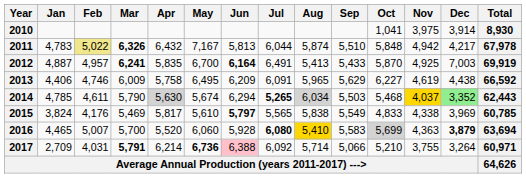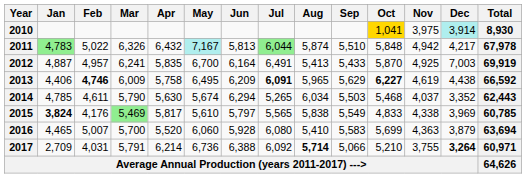(389, 30) no background -> (389, 30) gold background
(462, 30) no background -> (462, 30) paleturquoise background
(59, 47) no background -> (59, 47) lightgreen background
(95, 47) khaki background -> (95, 47) no background
(132, 47) bold -> (132, 47) normal
(205, 47) no background -> (205, 47) paleturquoise background
(279, 47) no background -> (279, 47) lightgreen background
(132, 64) bold -> (132, 64) normal
(242, 64) bold -> (242, 64) normal
(95, 81) normal -> (95, 81) bold
(279, 81) normal -> (279, 81) bold
(389, 81) normal -> (389, 81) bold
(169, 97) lightgrey background -> (169, 97) no background
(279, 97) bold -> (279, 97) normal
(315, 97) lightgrey background -> (315, 97) no background
(426, 97) gold background -> (426, 97) no background
(462, 97) lightgreen background -> (462, 97) no background
(59, 114) normal -> (59, 114) bold
(132, 114) no background -> (132, 114) lightgreen background
(242, 114) bold -> (242, 114) normal
(279, 131) bold -> (279, 131) normal
(315, 131) gold background -> (315, 131) no background
(389, 131) lightgrey background -> (389, 131) no background
(462, 131) bold -> (462, 131) normal
(132, 148) bold -> (132, 148) normal
(205, 148) bold -> (205, 148) normal
(242, 148) pink background -> (242, 148) no background
(315, 148) normal -> (315, 148) bold
(462, 148) normal -> (462, 148) bold
